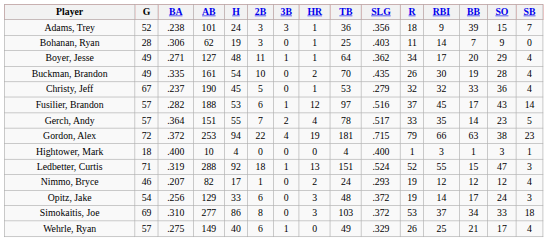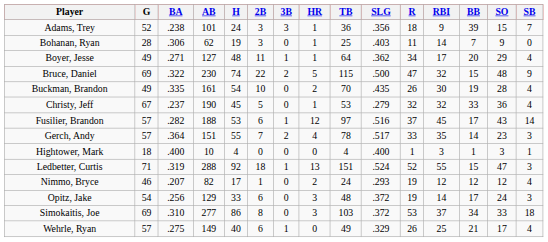+ row: (70, 74)
(530, 120) 5 -> (530, 136) 3
- row: (70, 136)
